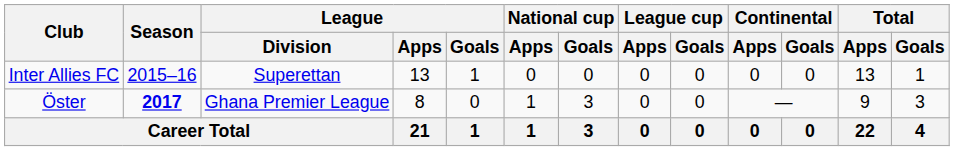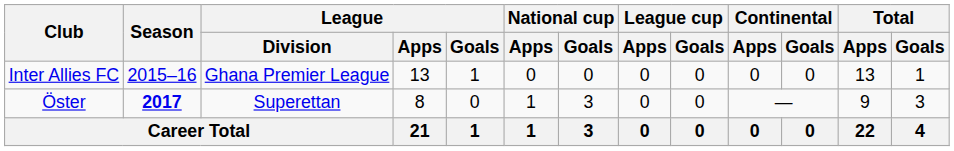(297, 74) Superettan -> (297, 74) Ghana Premier League
(297, 103) Ghana Premier League -> (297, 103) Superettan
